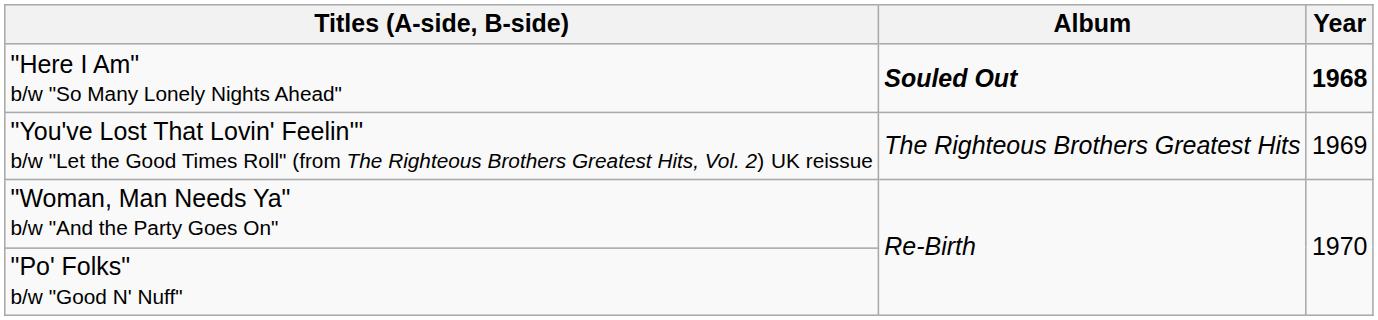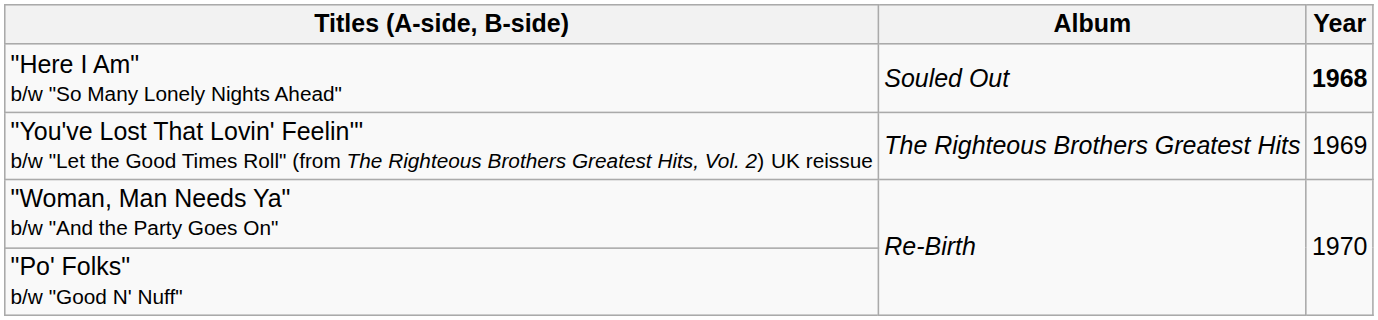(951, 77) bold -> (947, 77) normal
